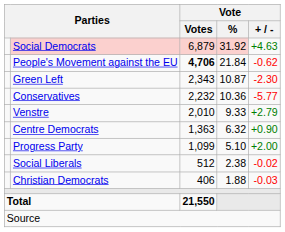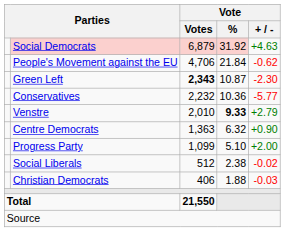(202, 63) bold -> (202, 63) normal
(202, 79) normal -> (202, 79) bold
(236, 113) normal -> (236, 113) bold
